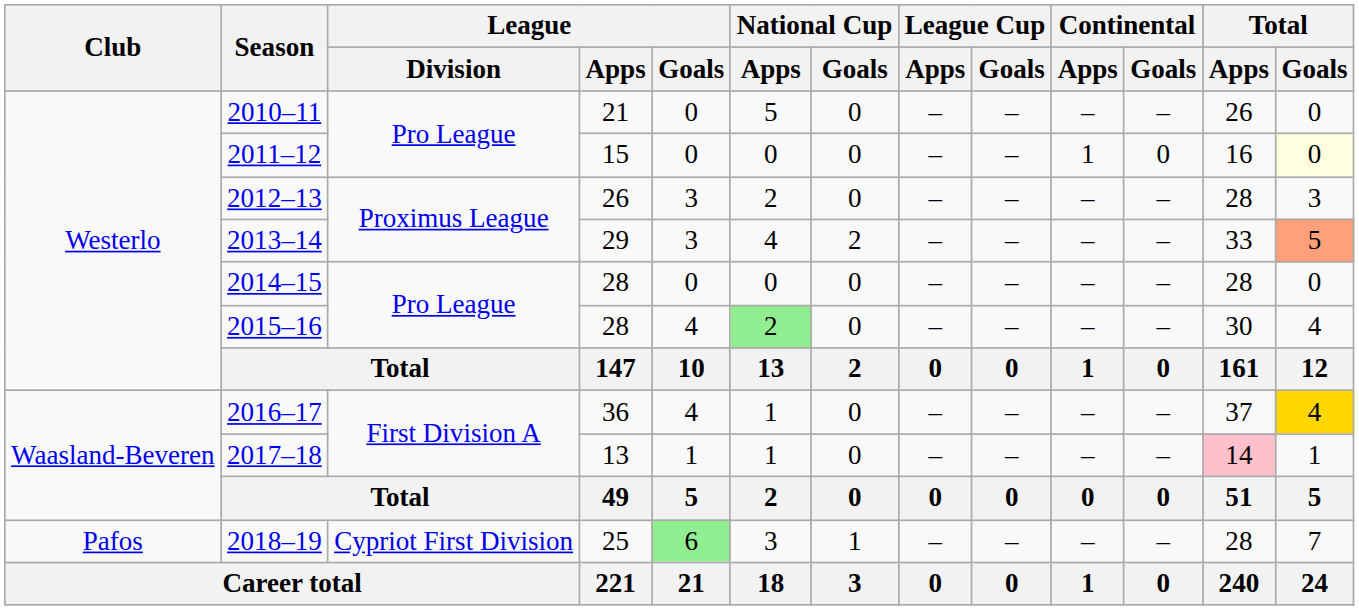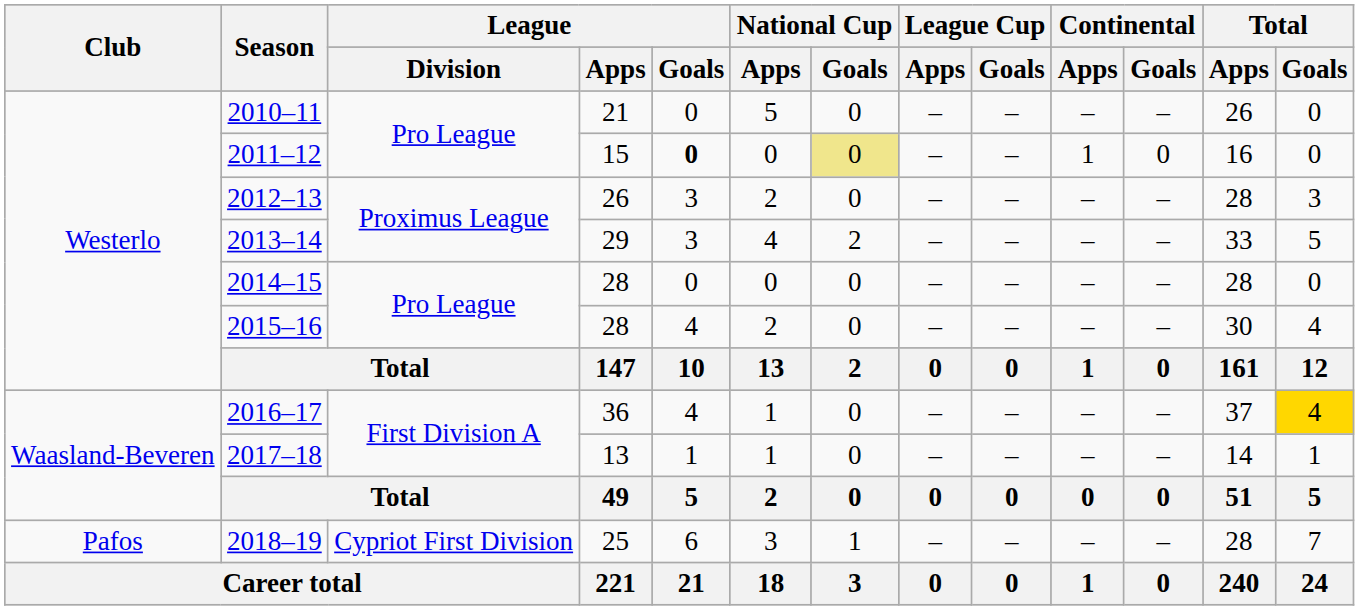(691, 154) normal -> (691, 154) bold
(855, 154) no background -> (855, 154) khaki background
(1314, 154) lightyellow background -> (1314, 154) no background
(1314, 240) lightsalmon background -> (1314, 240) no background
(771, 326) lightgreen background -> (771, 326) no background
(1239, 454) pink background -> (1239, 454) no background
(691, 540) lightgreen background -> (691, 540) no background
